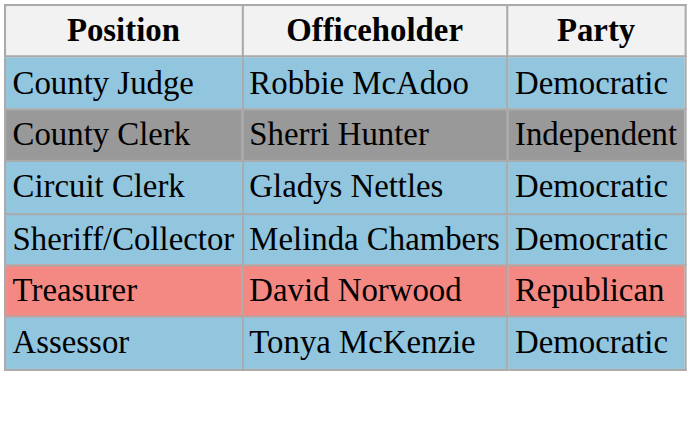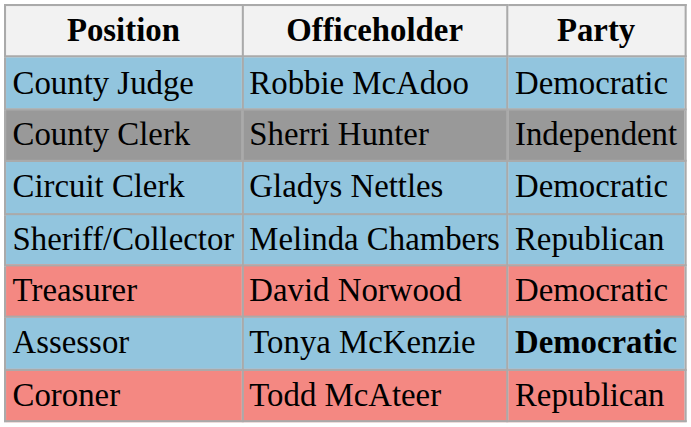(591, 238) Democratic -> (590, 238) Republican
(590, 290) Republican -> (591, 290) Democratic
(591, 342) normal -> (596, 342) bold
+ row: (66, 394)
